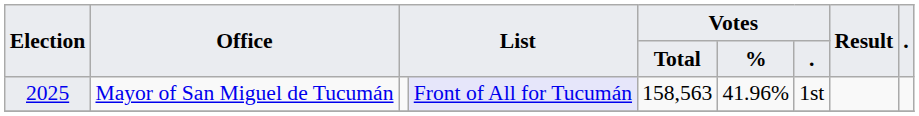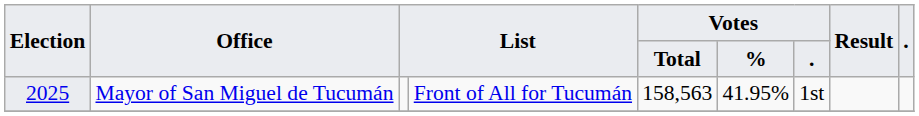(523, 93) lavender background -> (523, 93) no background
(756, 93) 41.96% -> (756, 93) 41.95%
